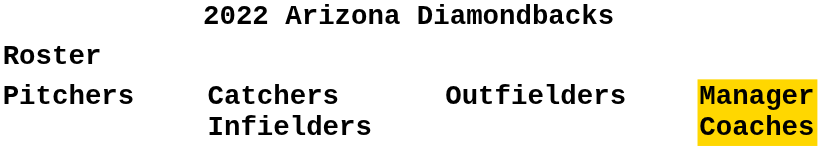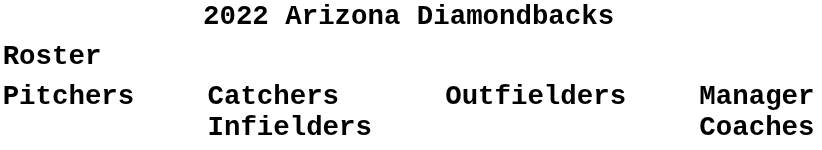(757, 113) gold background -> (757, 113) no background
